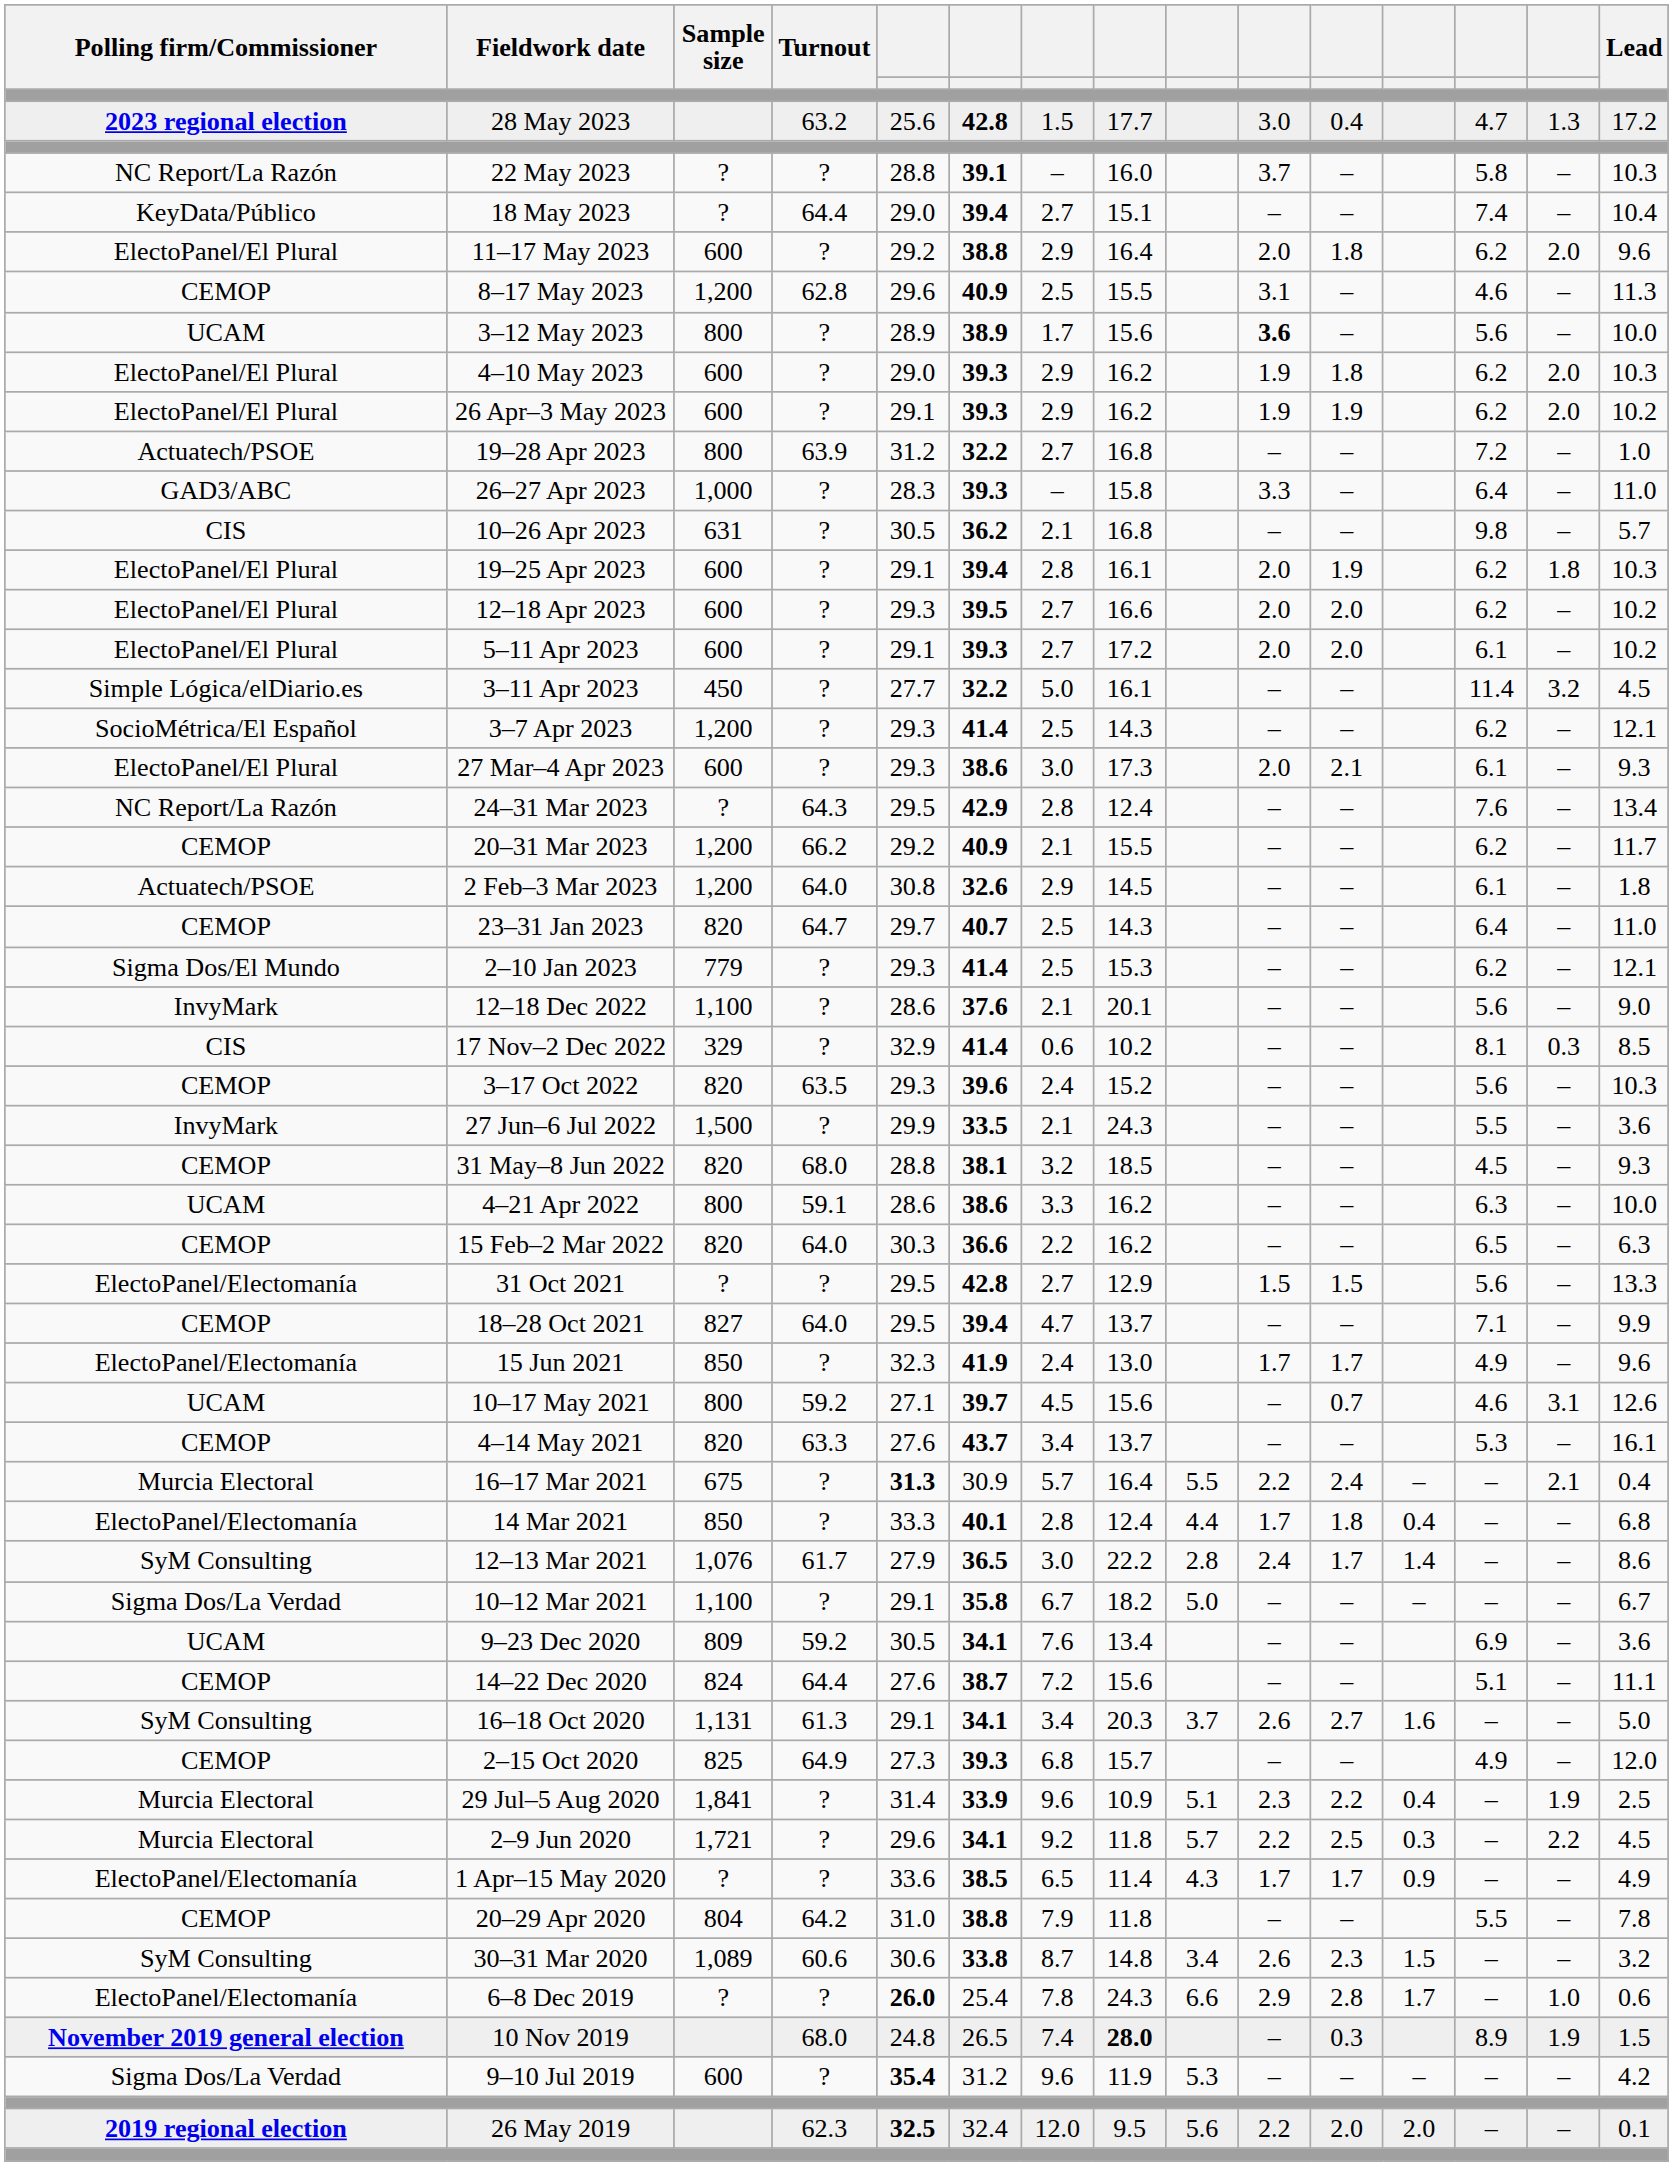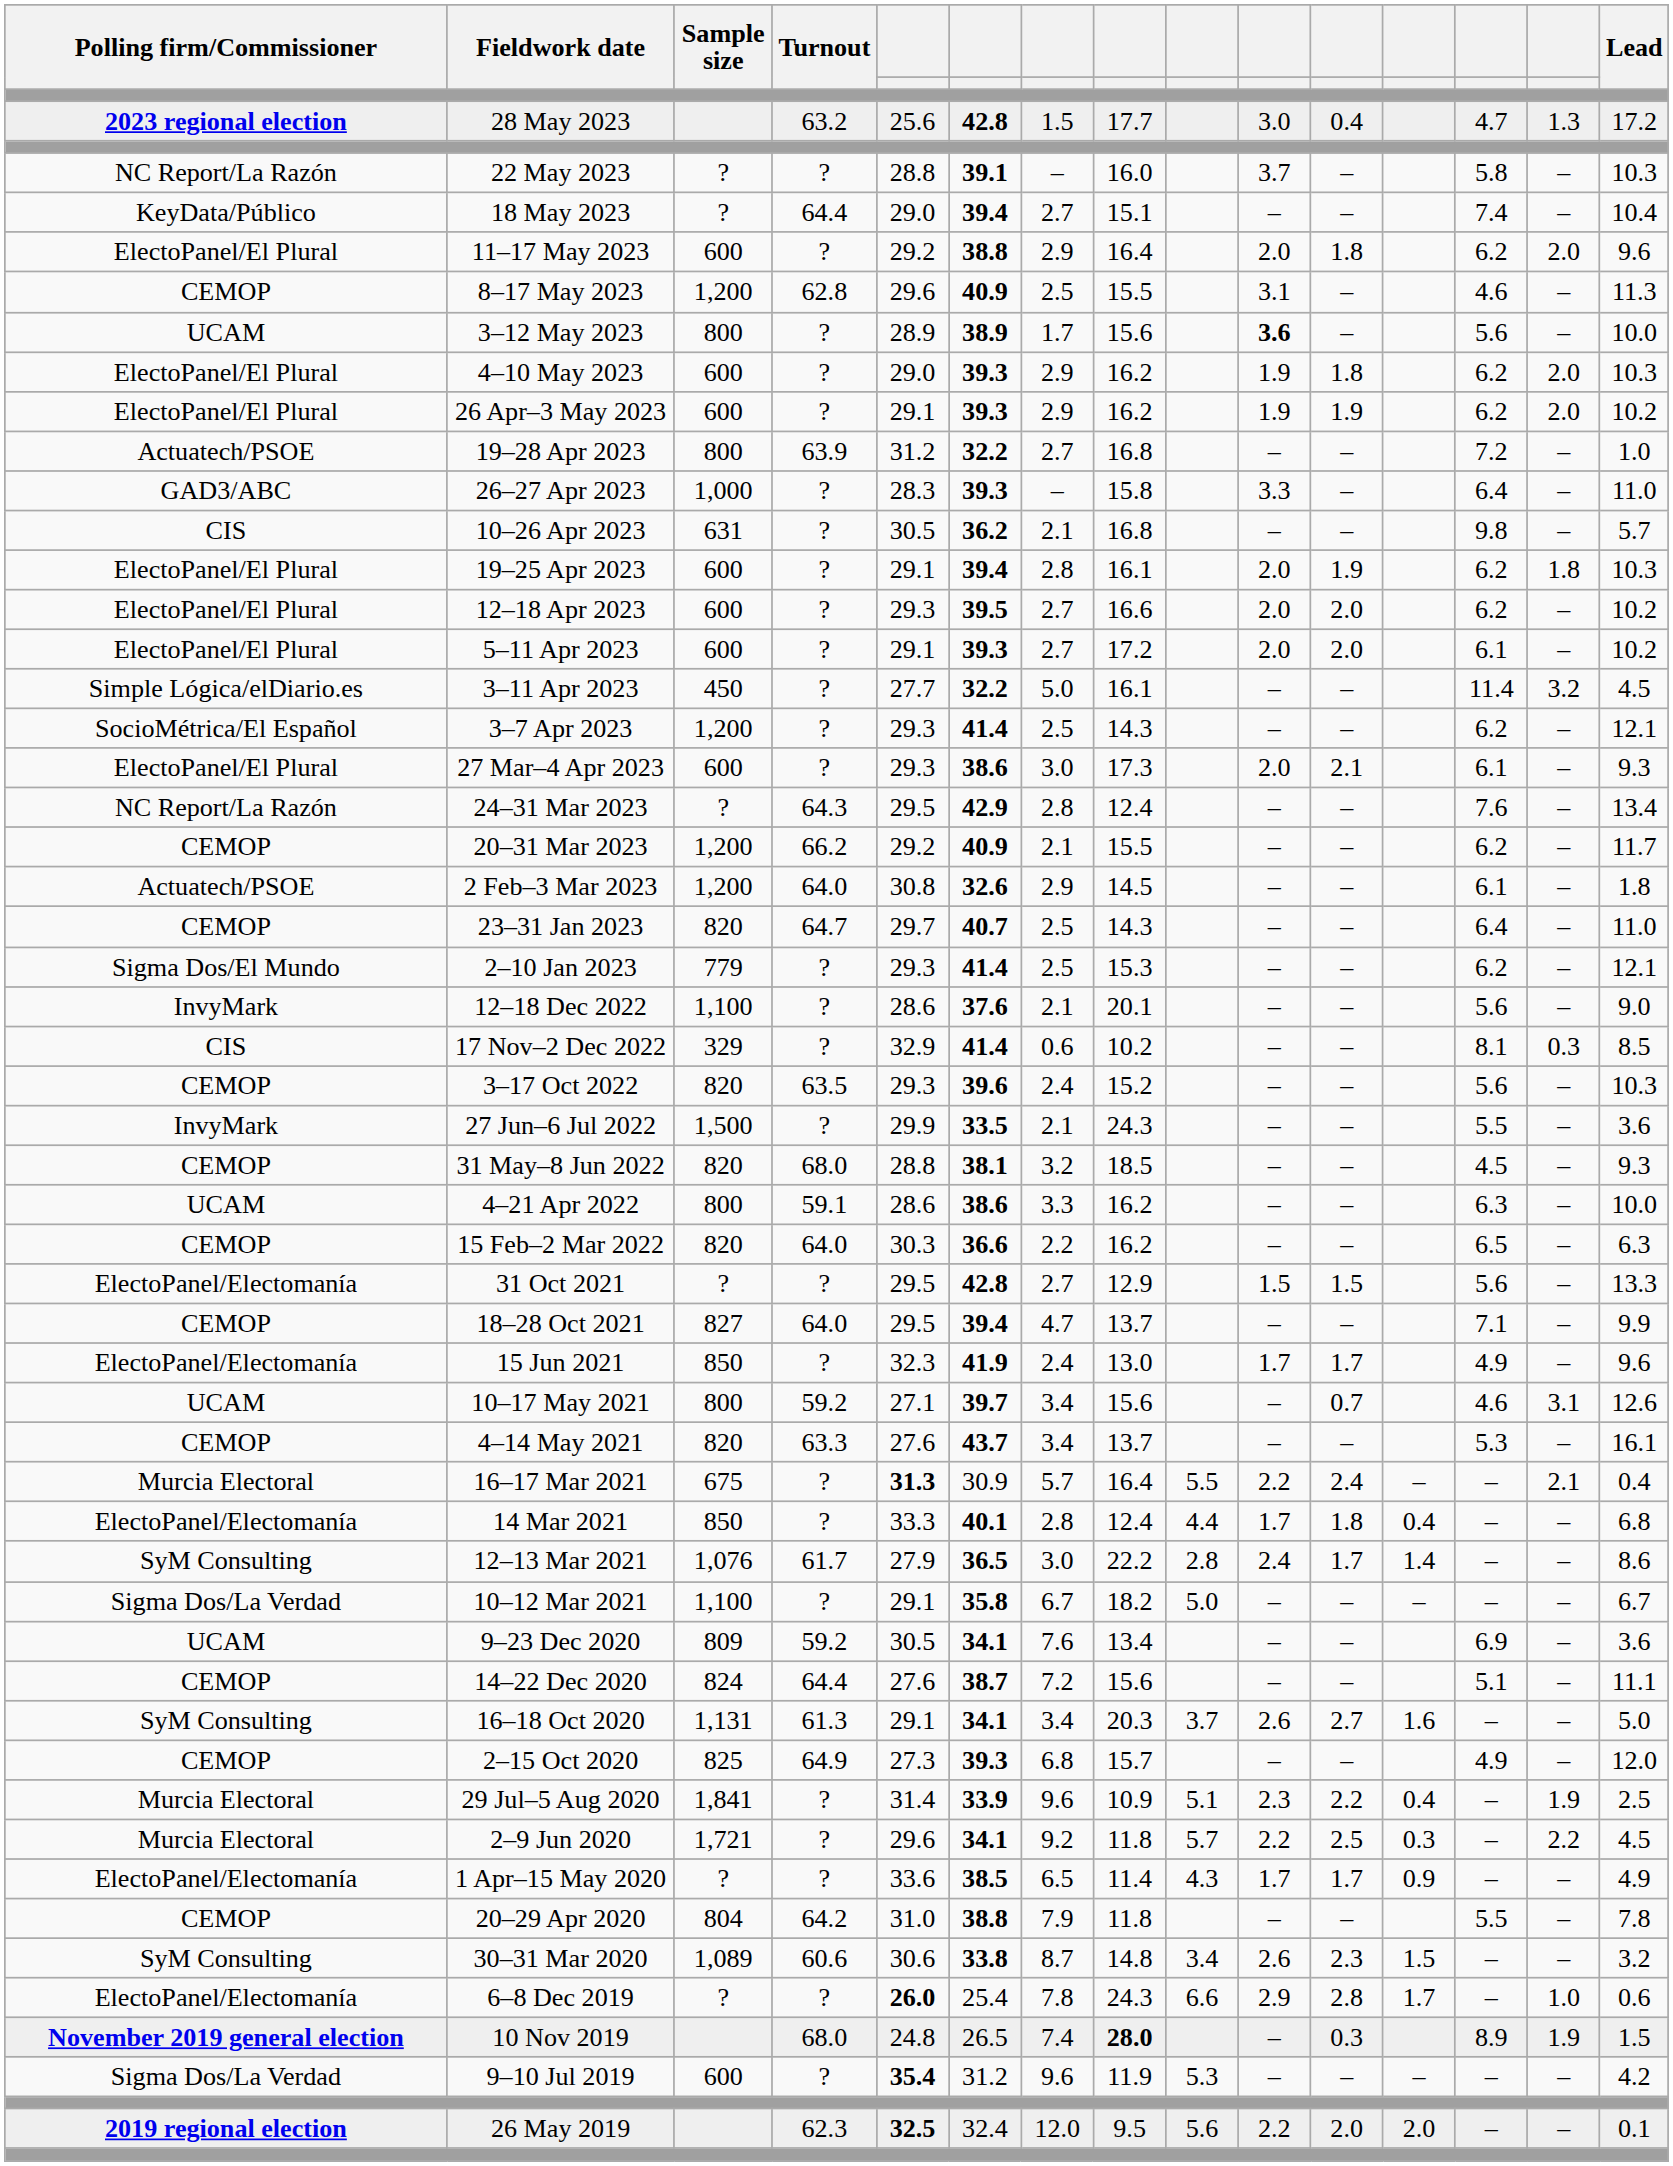(1057, 1402) 4.5 -> (1057, 1402) 3.4
